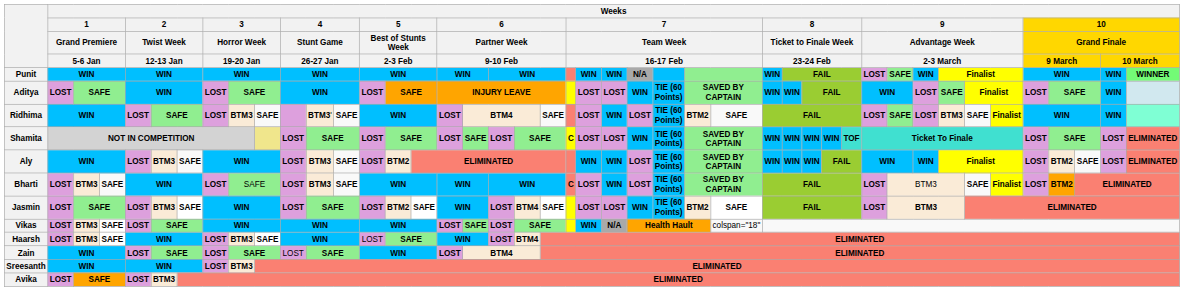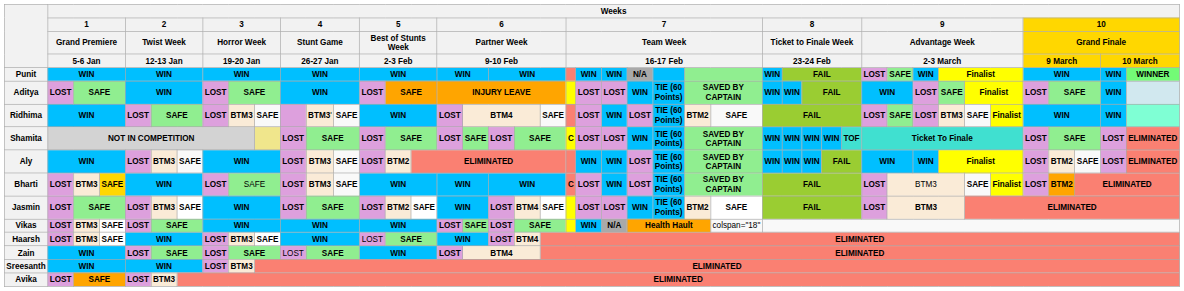(112, 184) no background -> (112, 184) gold background
